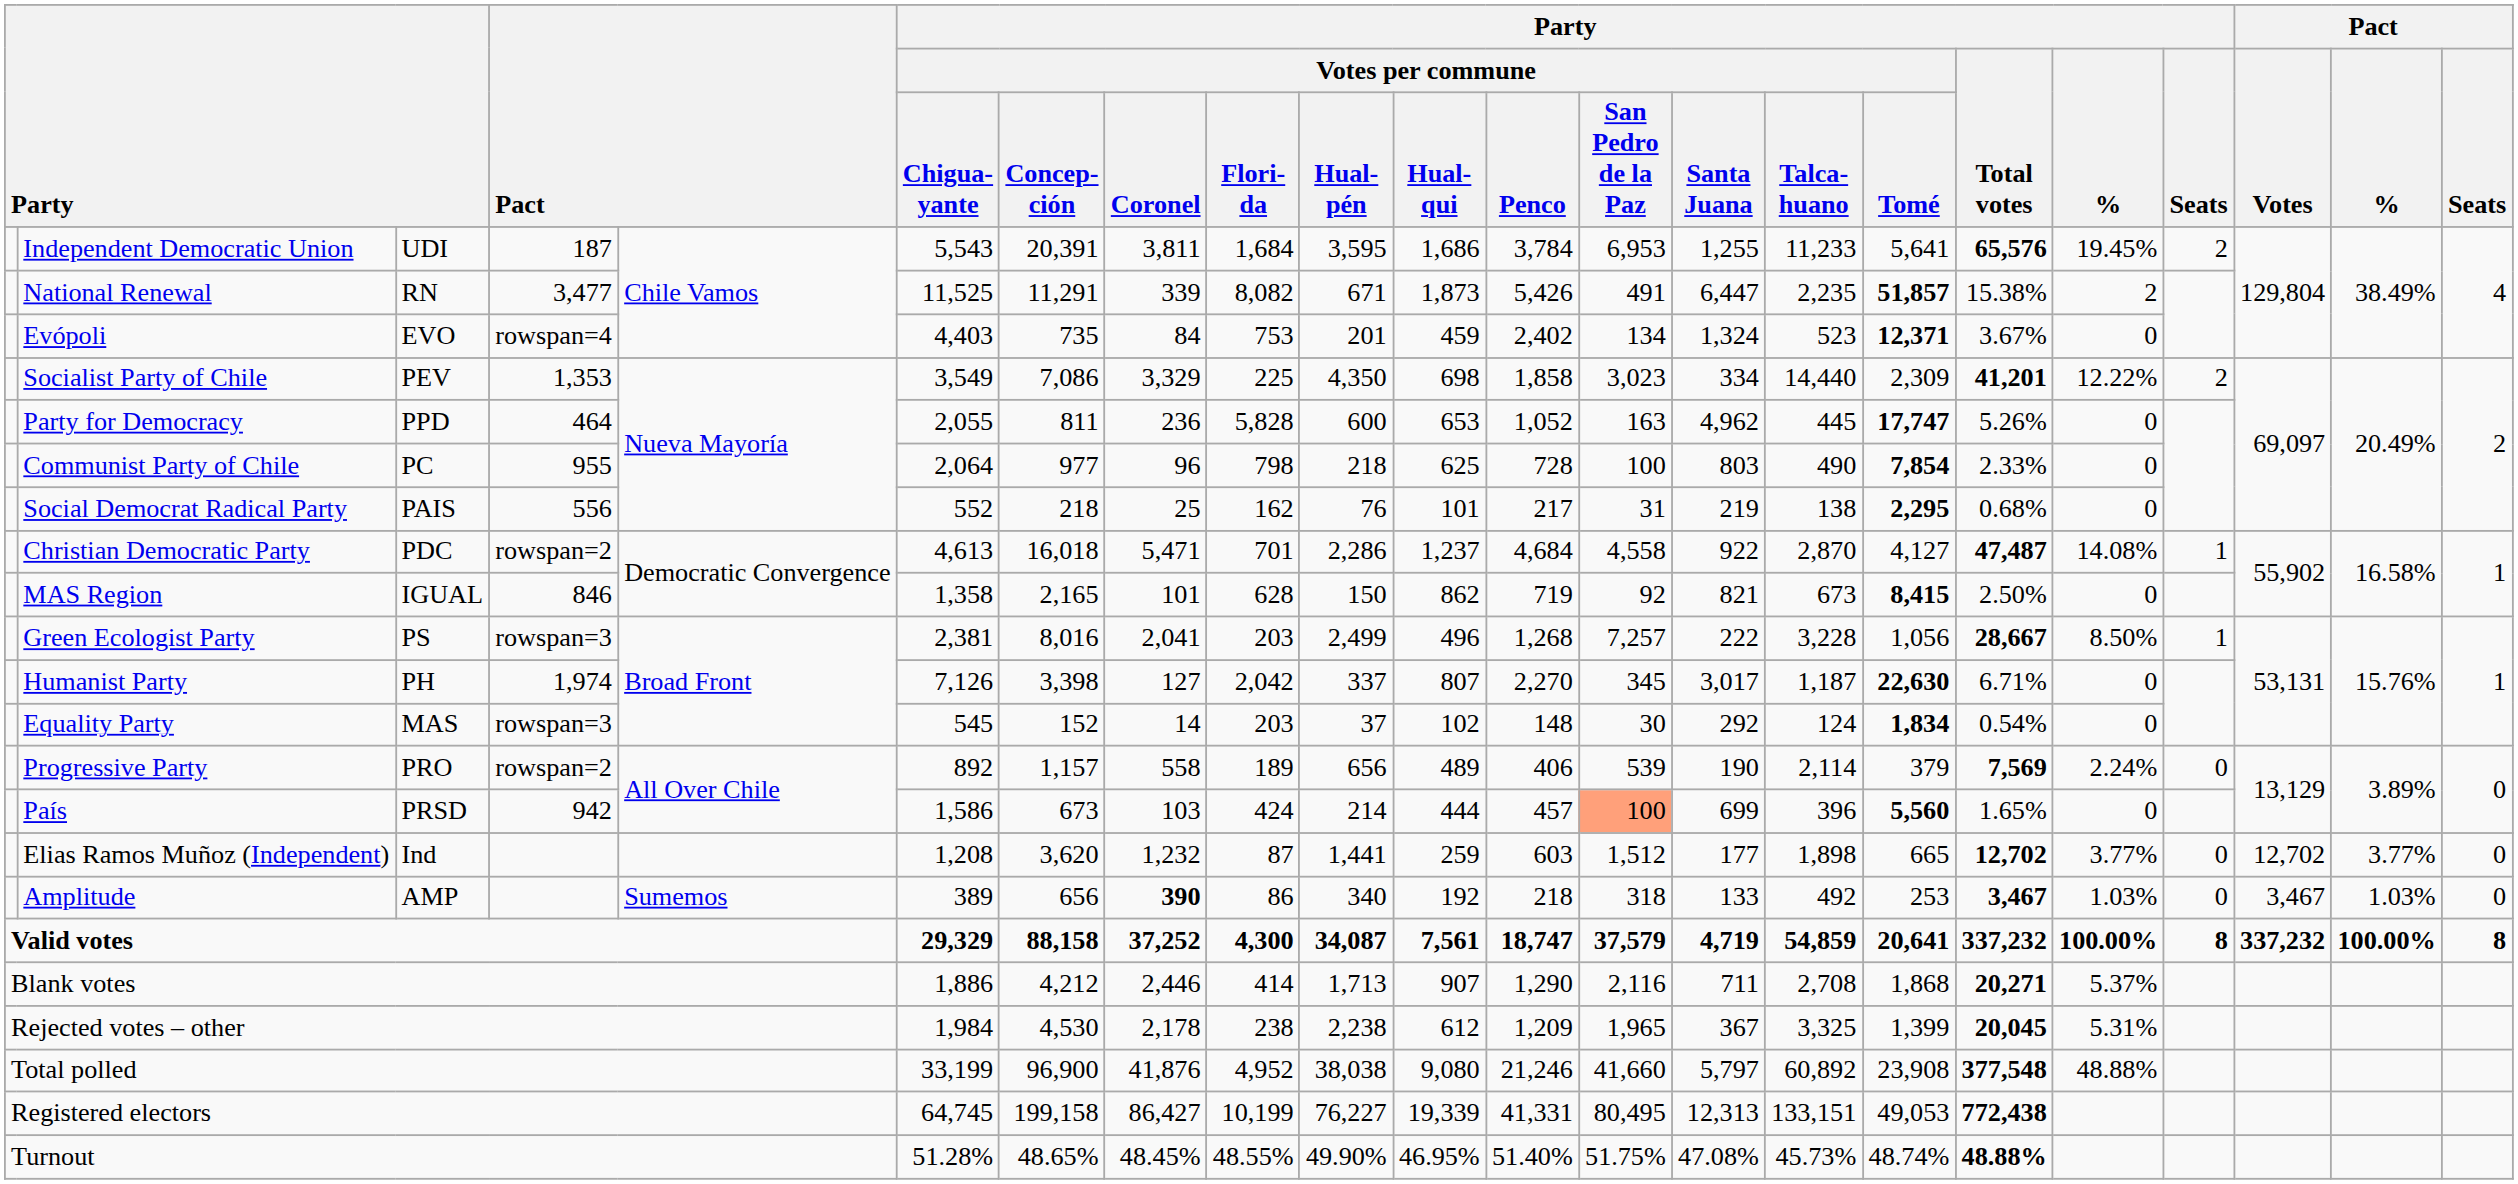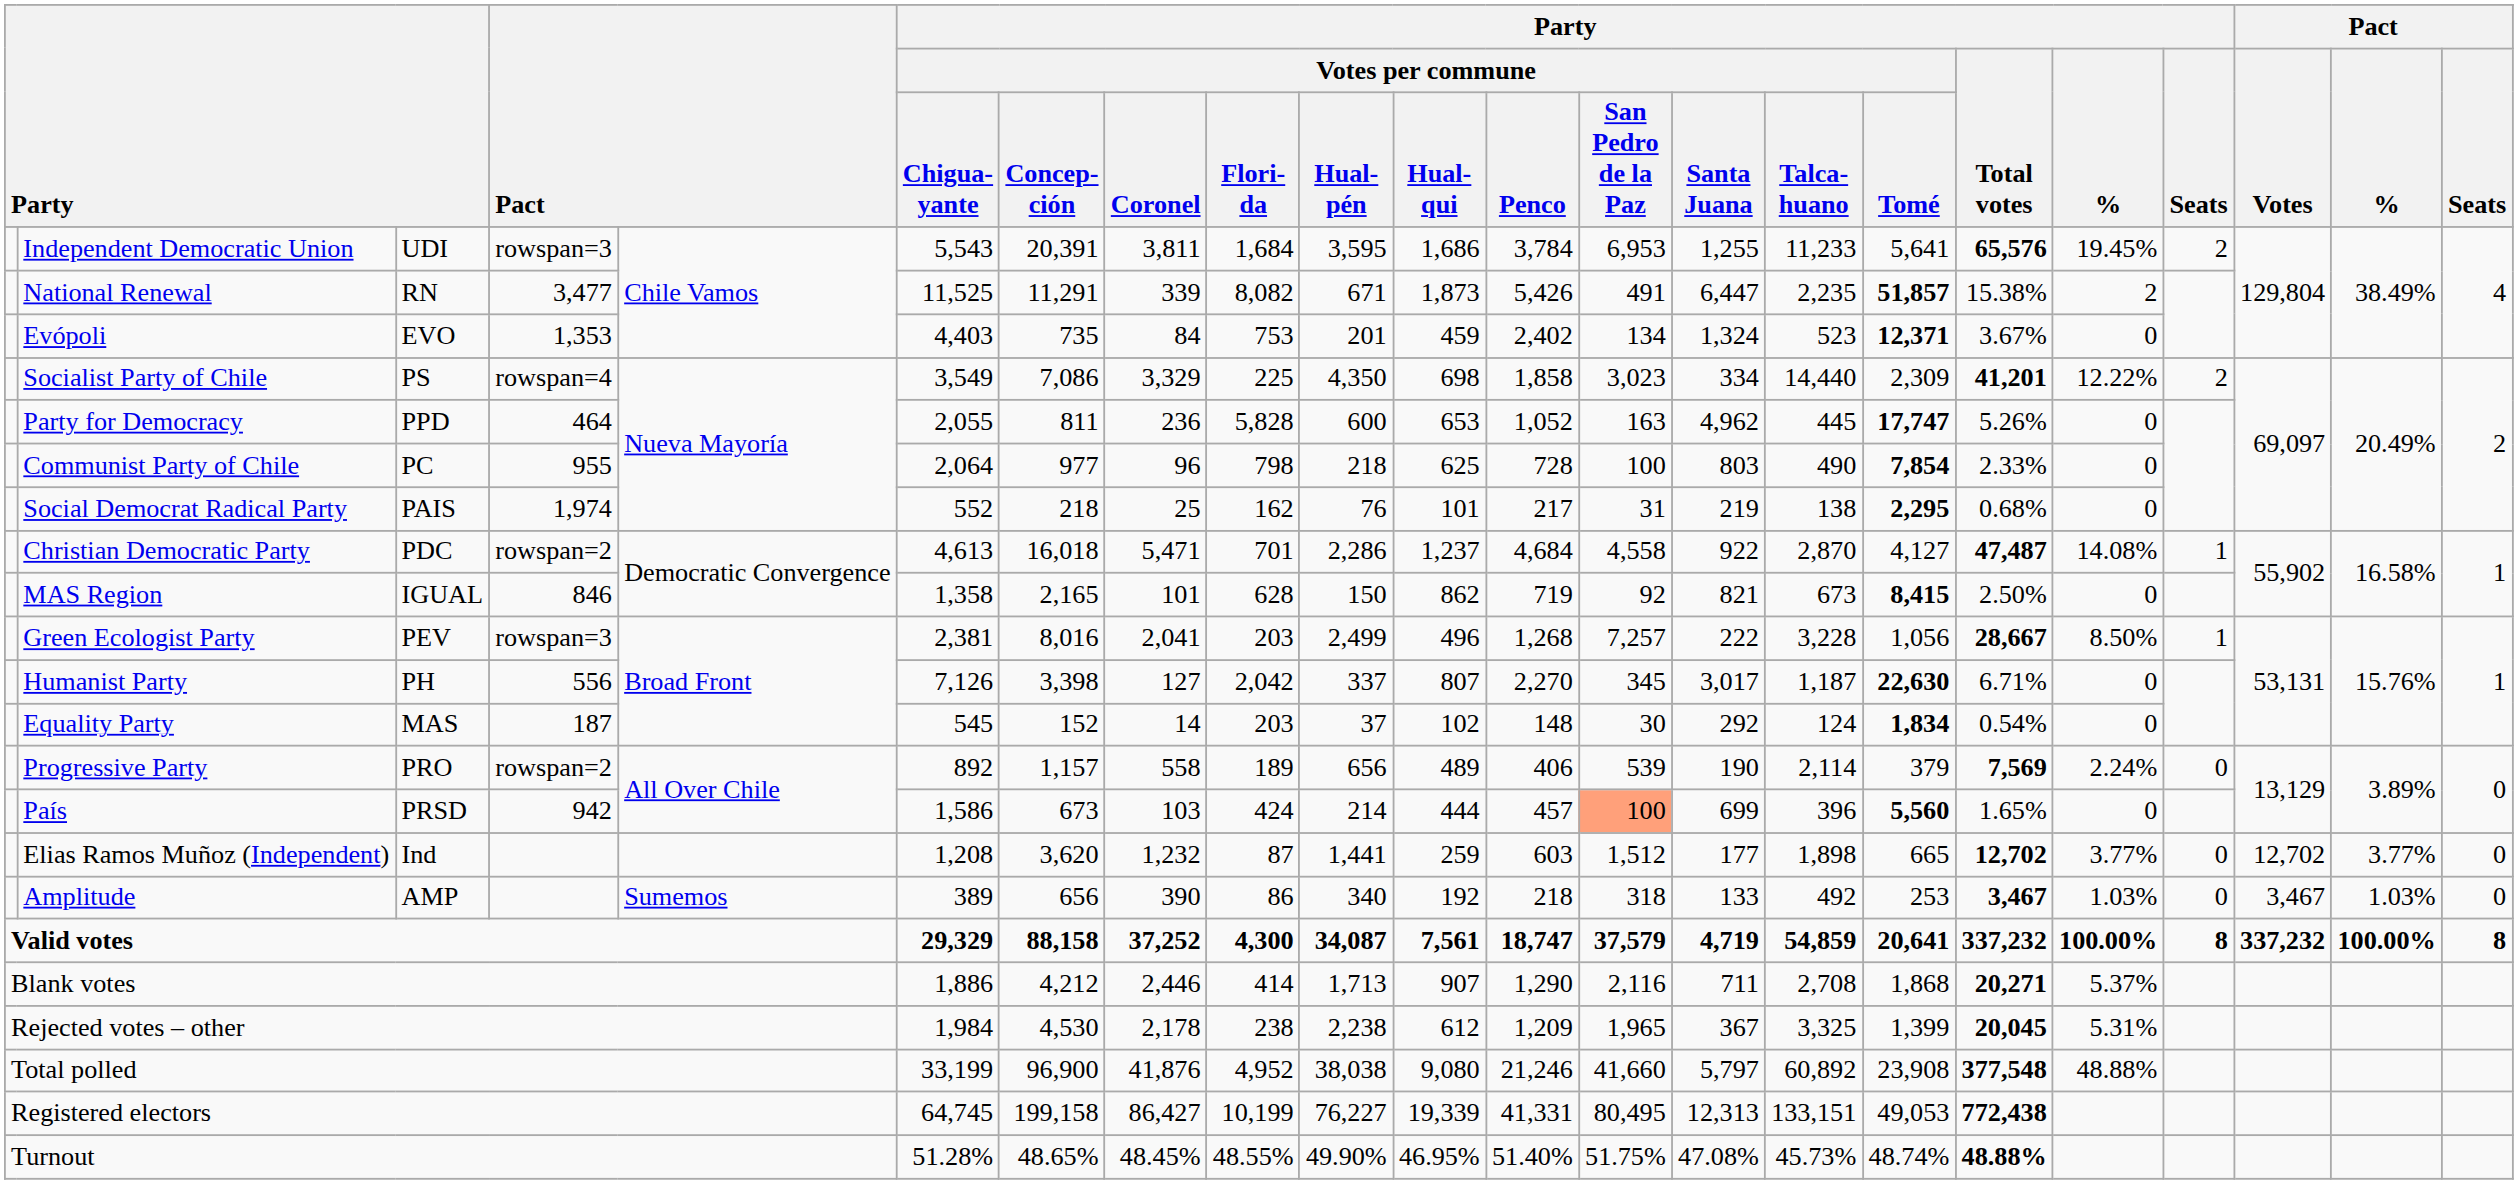(592, 248) 187 -> (554, 248) rowspan=3
(554, 335) rowspan=4 -> (582, 335) 1,353
(426, 378) PEV -> (416, 378) PS
(582, 378) 1,353 -> (554, 378) rowspan=4
(592, 508) 556 -> (582, 508) 1,974
(416, 638) PS -> (426, 638) PEV
(582, 681) 1,974 -> (592, 681) 556
(554, 724) rowspan=3 -> (592, 724) 187
(1181, 897) bold -> (1181, 897) normal
